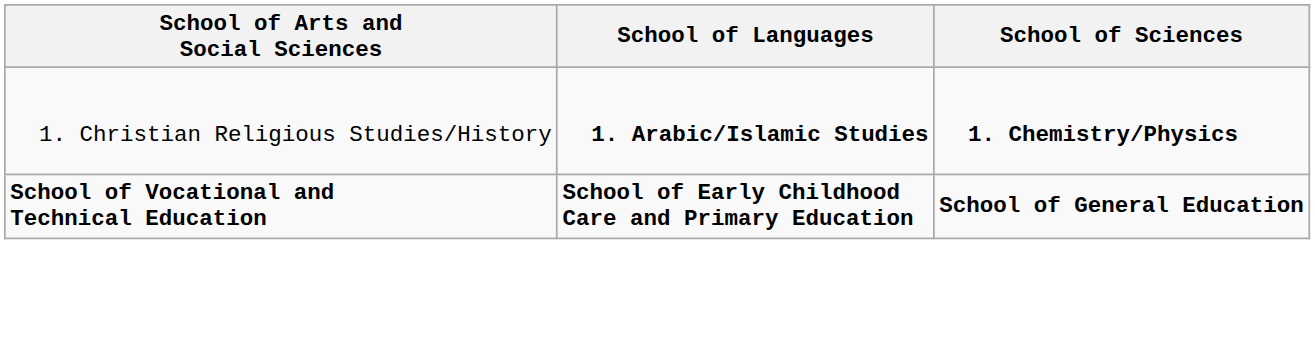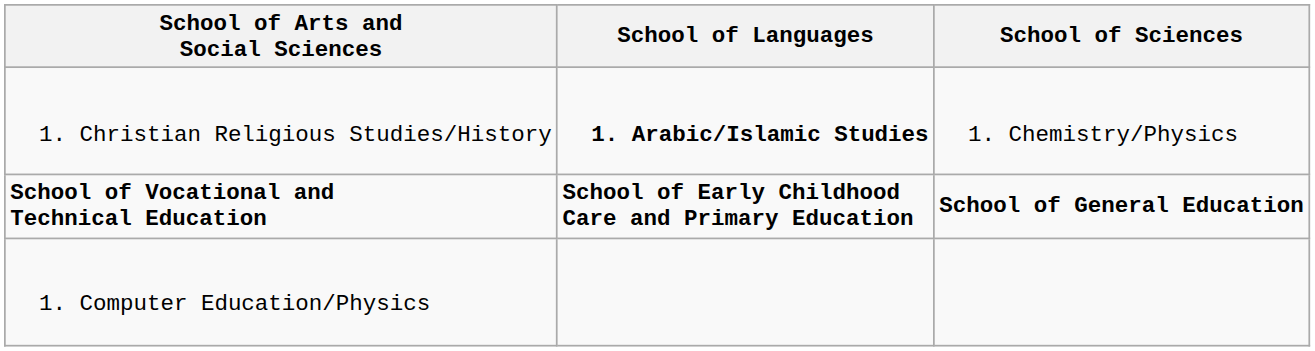(1122, 134) bold -> (1122, 134) normal
+ row: (281, 304)
